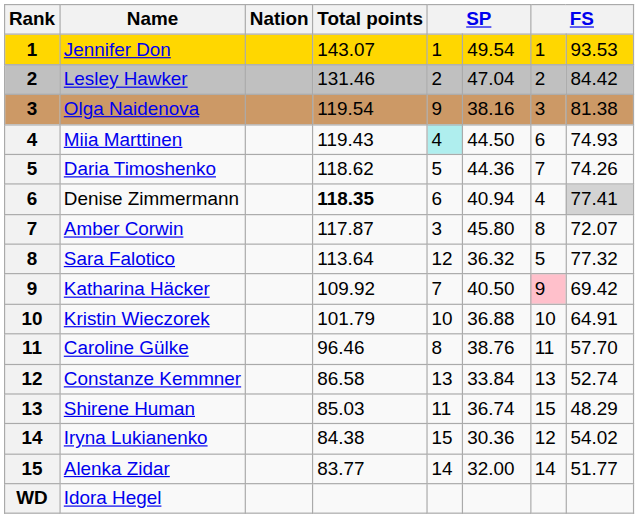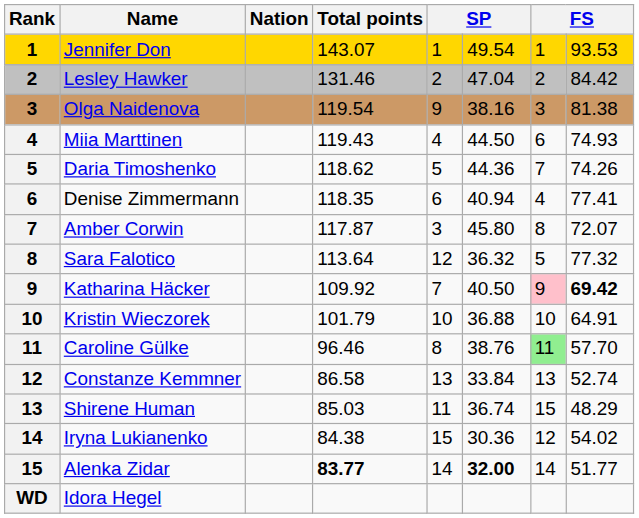(437, 139) paleturquoise background -> (437, 139) no background
(346, 199) bold -> (345, 199) normal
(594, 199) lightgrey background -> (594, 199) no background
(594, 288) normal -> (594, 288) bold
(544, 348) no background -> (544, 348) lightgreen background
(341, 468) normal -> (341, 468) bold
(491, 468) normal -> (491, 468) bold
